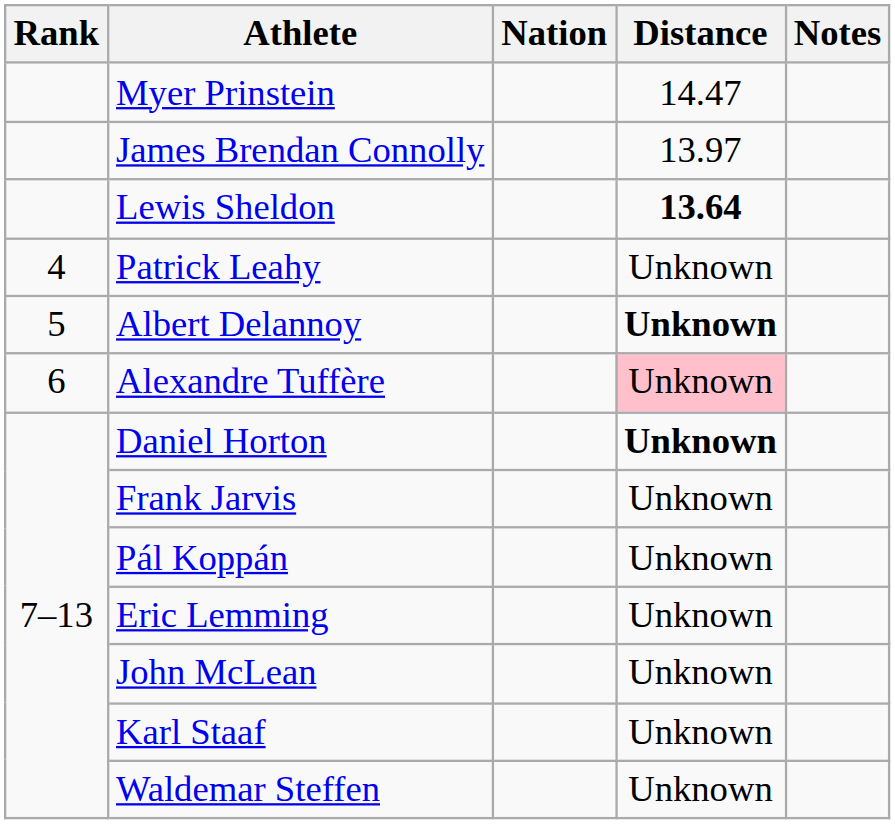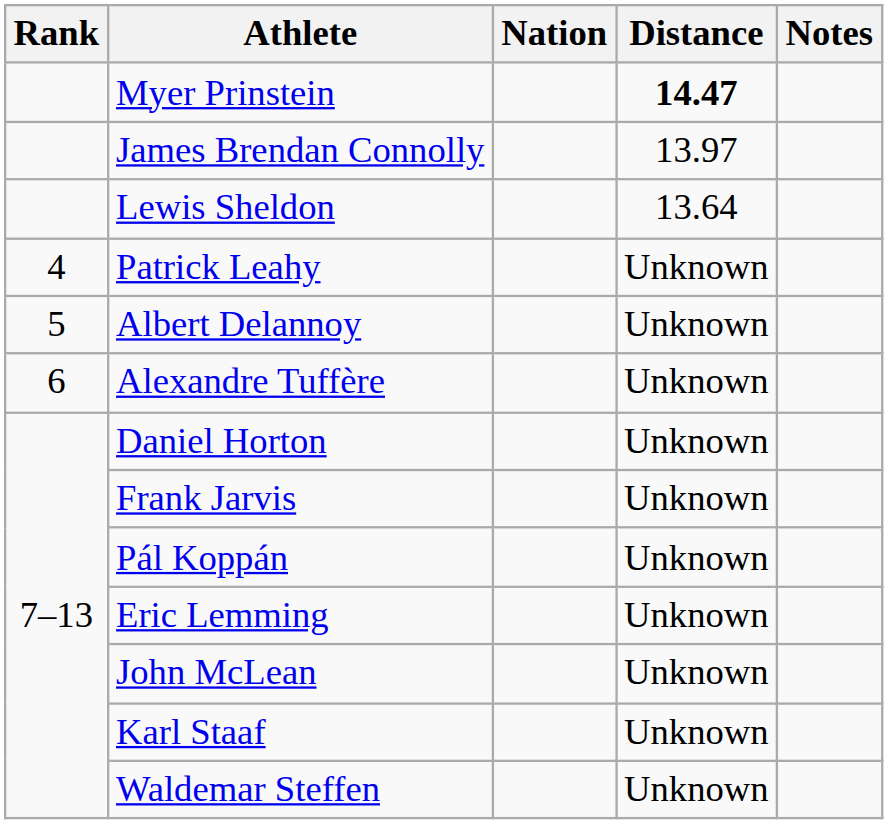(700, 91) normal -> (696, 91) bold
(700, 207) bold -> (696, 207) normal
(700, 324) bold -> (696, 324) normal
(700, 382) pink background -> (696, 382) no background
(700, 440) bold -> (696, 440) normal
